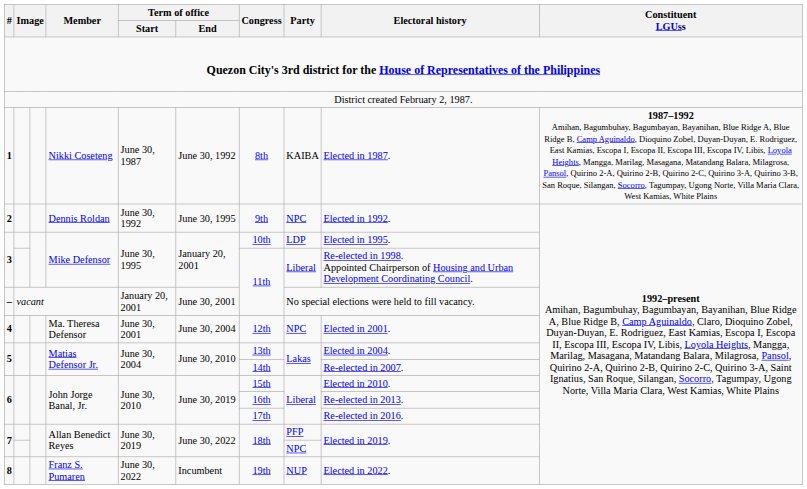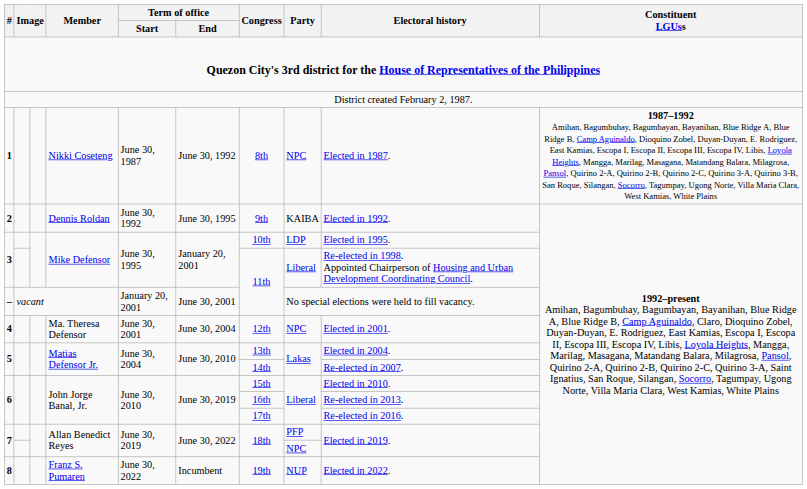(303, 155) KAIBA -> (296, 155) NPC
(296, 218) NPC -> (303, 218) KAIBA
